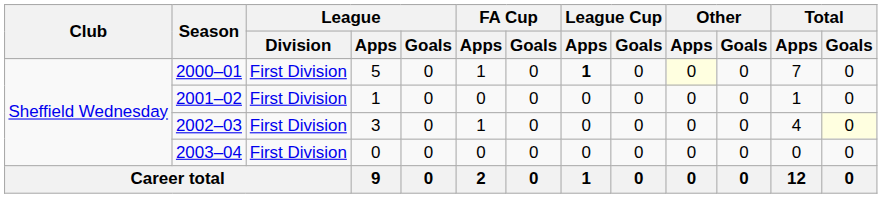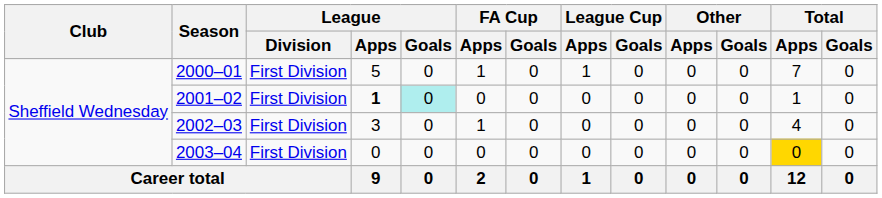(586, 71) bold -> (586, 71) normal
(691, 71) lightyellow background -> (691, 71) no background
(376, 98) normal -> (376, 98) bold
(428, 98) no background -> (428, 98) paleturquoise background
(849, 125) lightyellow background -> (849, 125) no background
(797, 152) no background -> (797, 152) gold background
